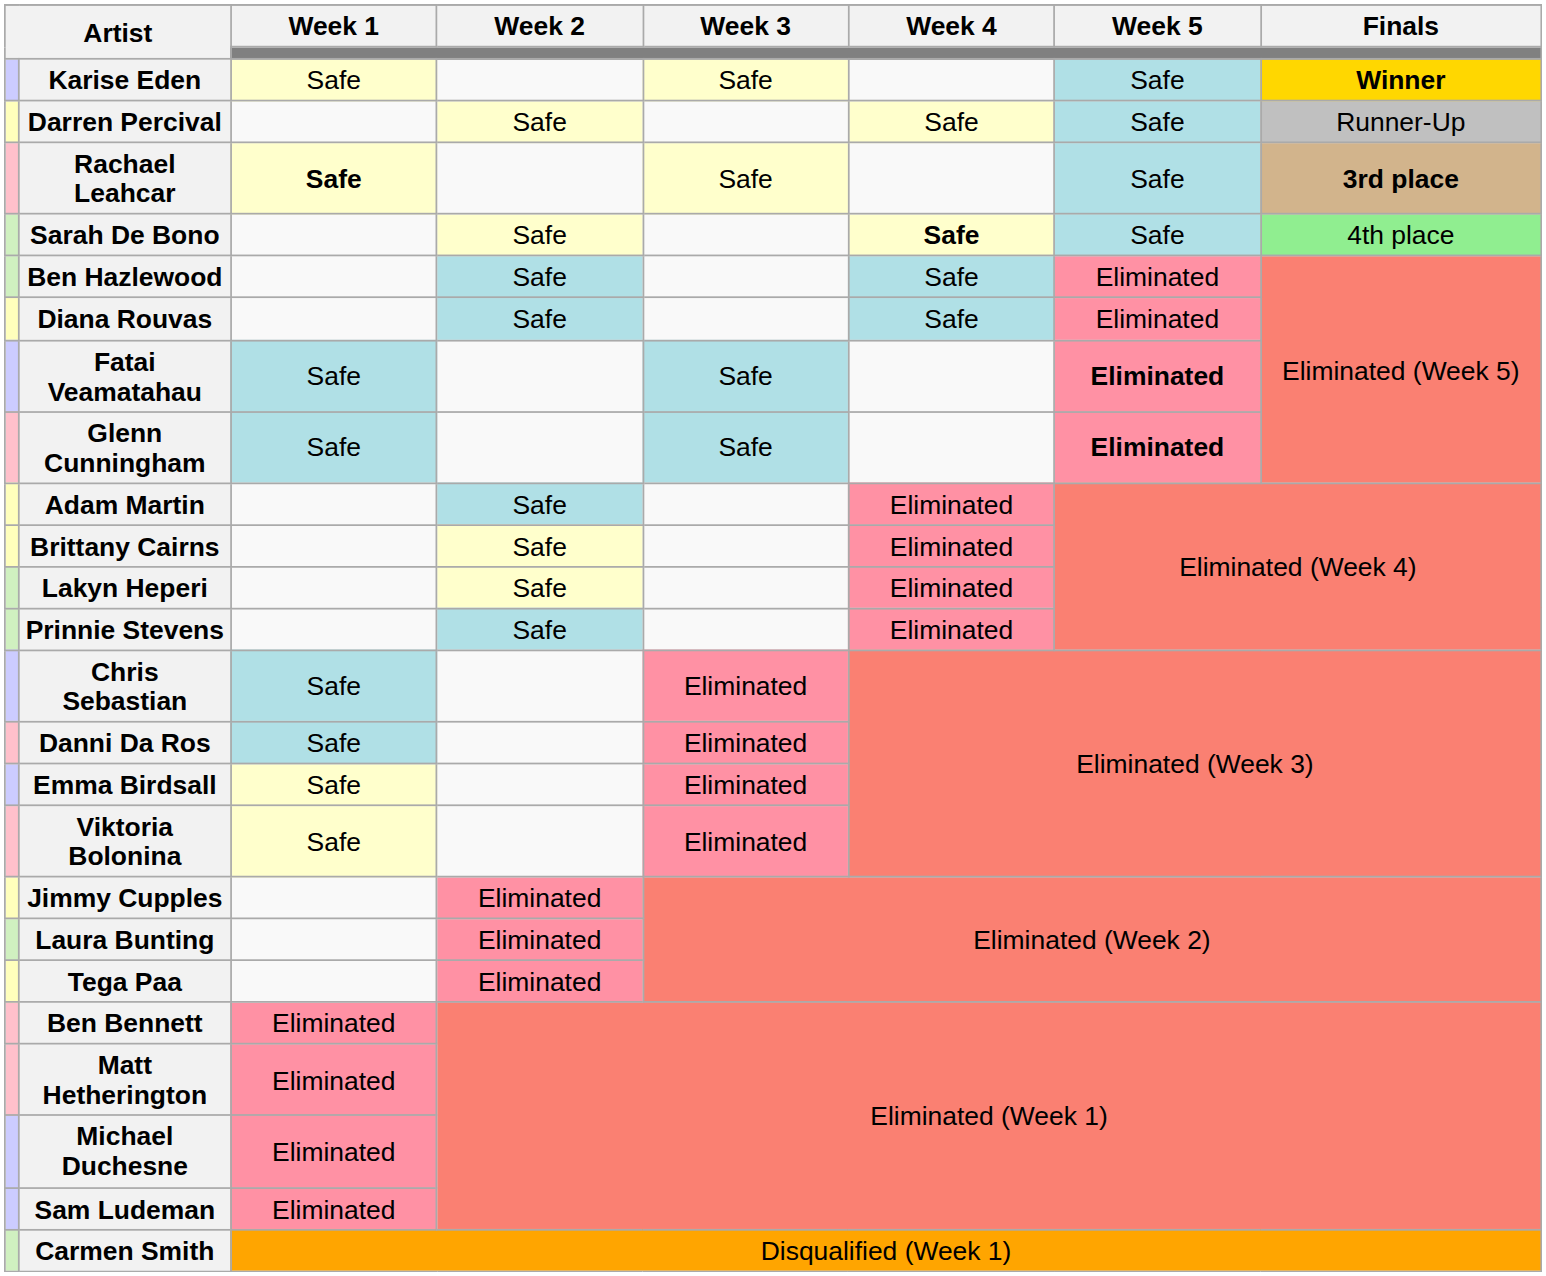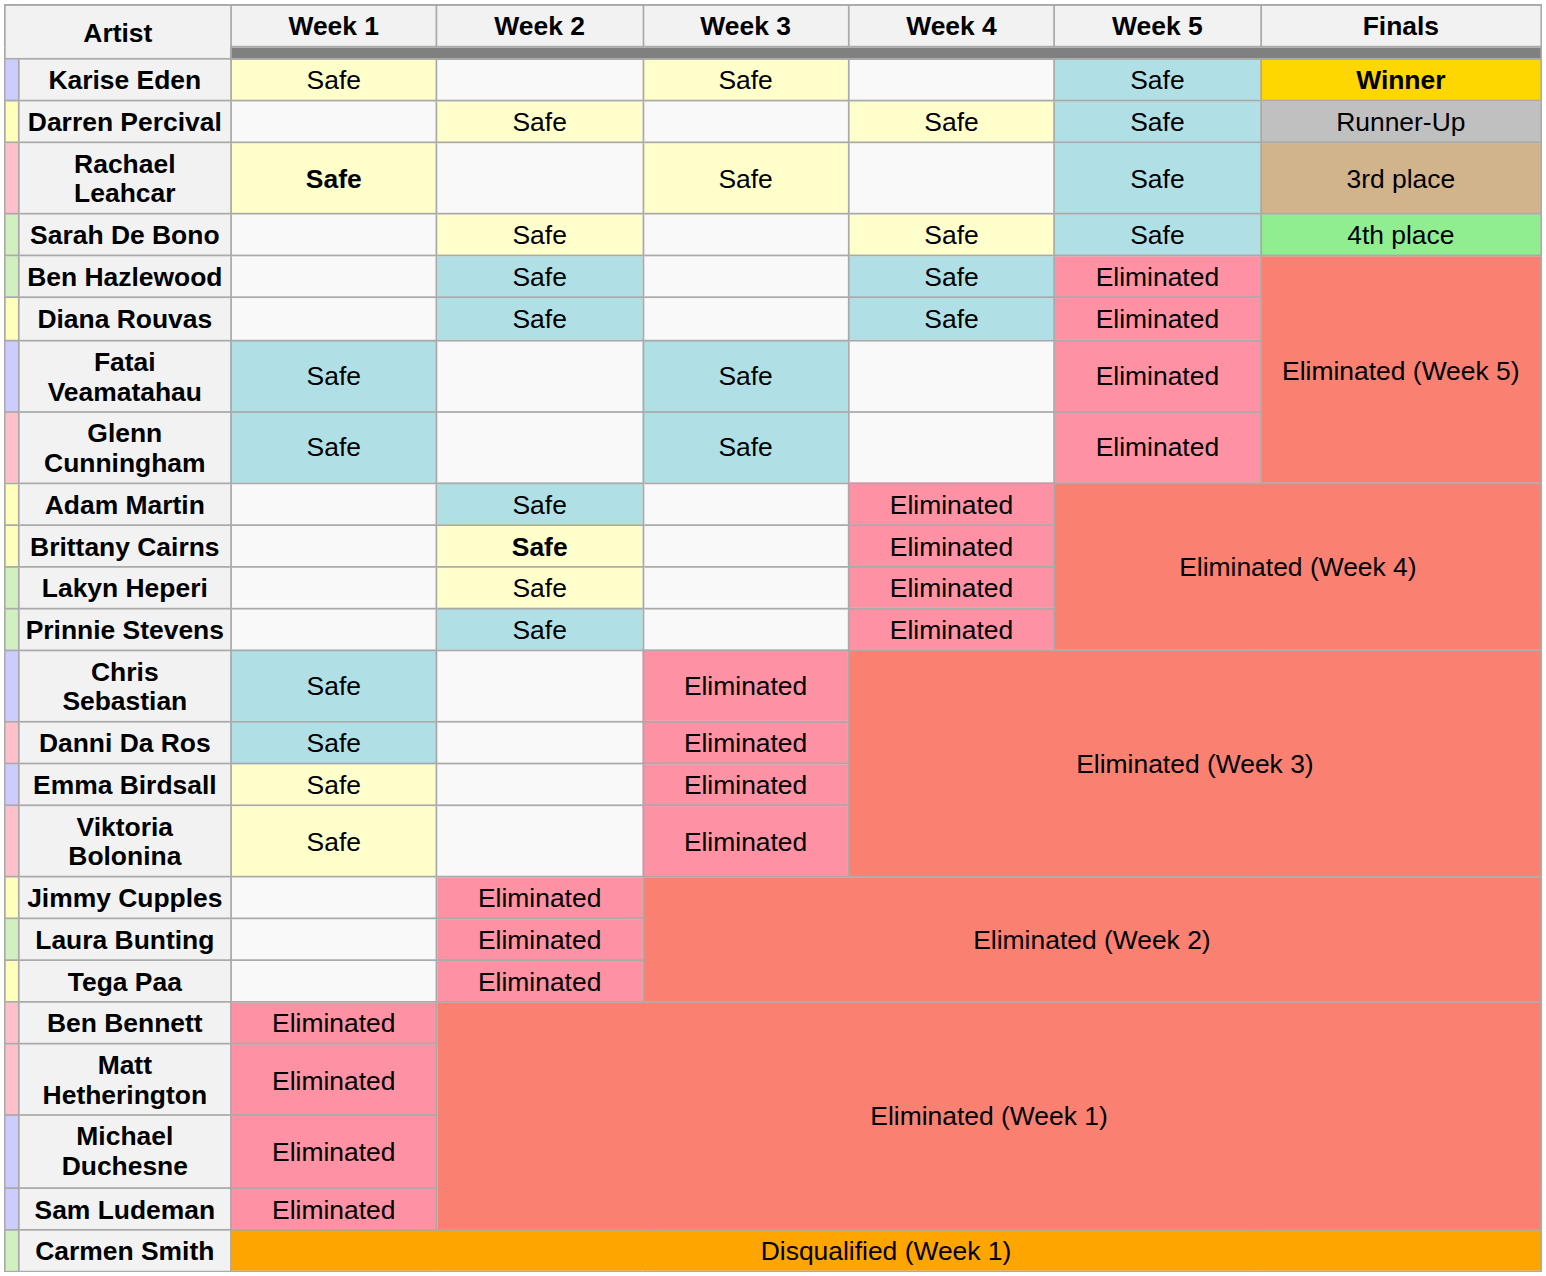(1401, 179) bold -> (1401, 179) normal
(952, 235) bold -> (952, 235) normal
(1157, 376) bold -> (1157, 376) normal
(1157, 447) bold -> (1157, 447) normal
(540, 546) normal -> (540, 546) bold
